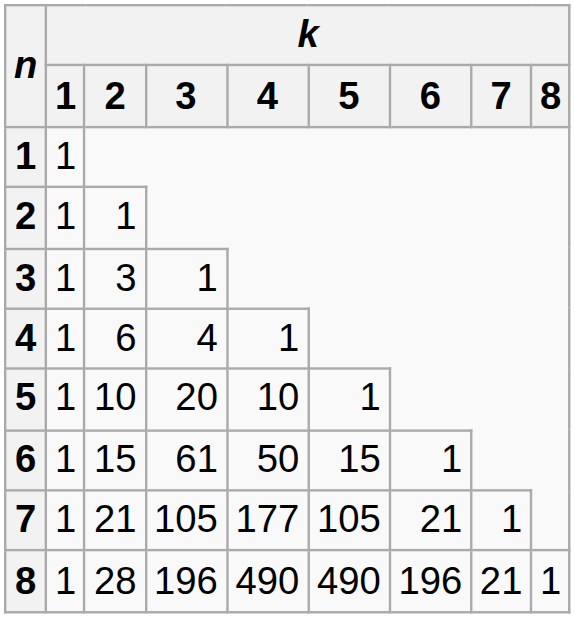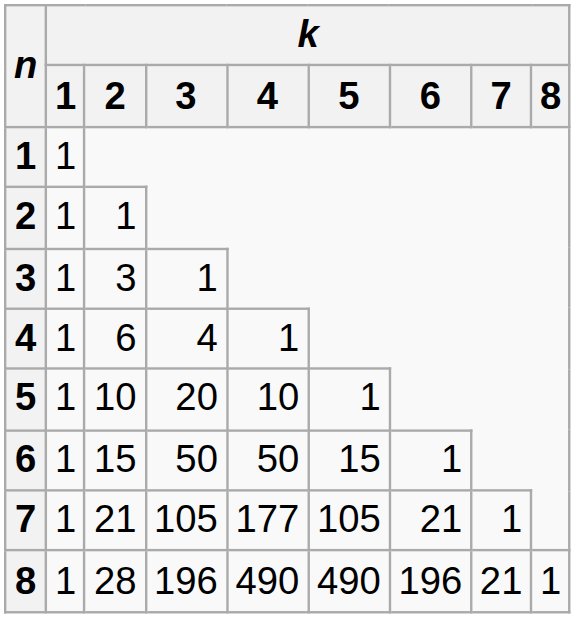(197, 459) 61 -> (197, 459) 50
